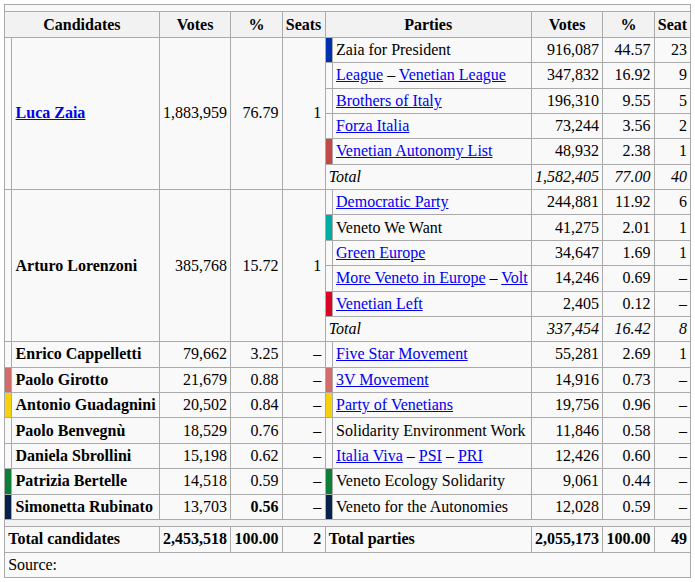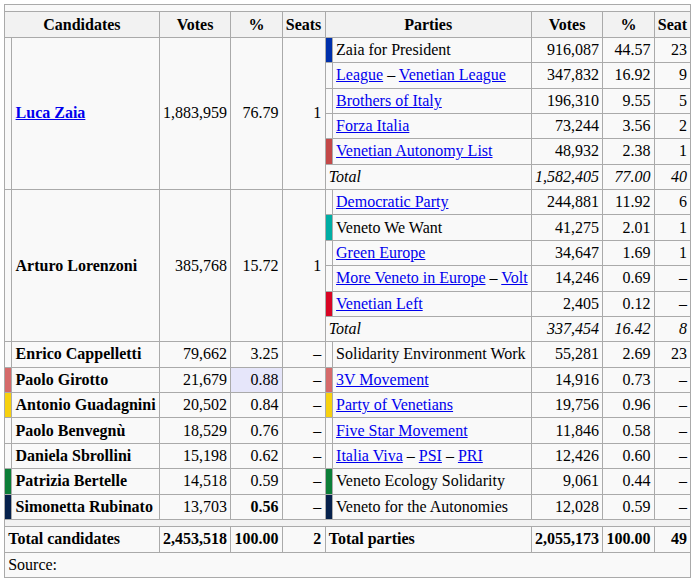(402, 354) Five Star Movement -> (431, 354) Solidarity Environment Work
(683, 354) 1 -> (679, 354) 23
(264, 379) no background -> (264, 379) lavender background
(431, 430) Solidarity Environment Work -> (402, 430) Five Star Movement
